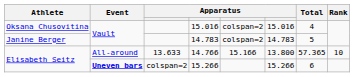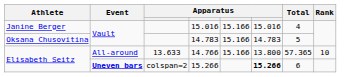(47, 27) Oksana Chusovitina -> (36, 27) Janine Berger
(243, 27) colspan=2 -> (236, 27) 15.166
(36, 39) Janine Berger -> (47, 39) Oksana Chusovitina
(243, 39) colspan=2 -> (236, 39) 15.166
(281, 65) normal -> (267, 65) bold
